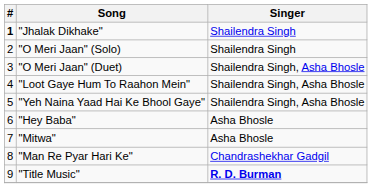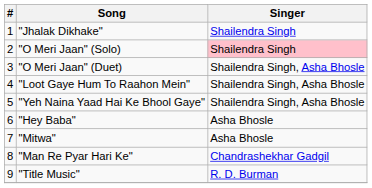(10, 31) bold -> (10, 31) normal
(253, 49) no background -> (253, 49) pink background
(246, 174) bold -> (244, 174) normal
